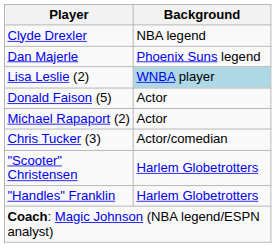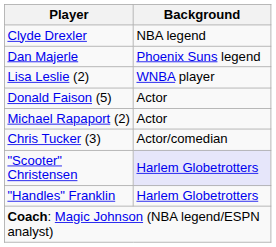(175, 77) lightblue background -> (175, 77) no background
(197, 167) no background -> (197, 167) lavender background
